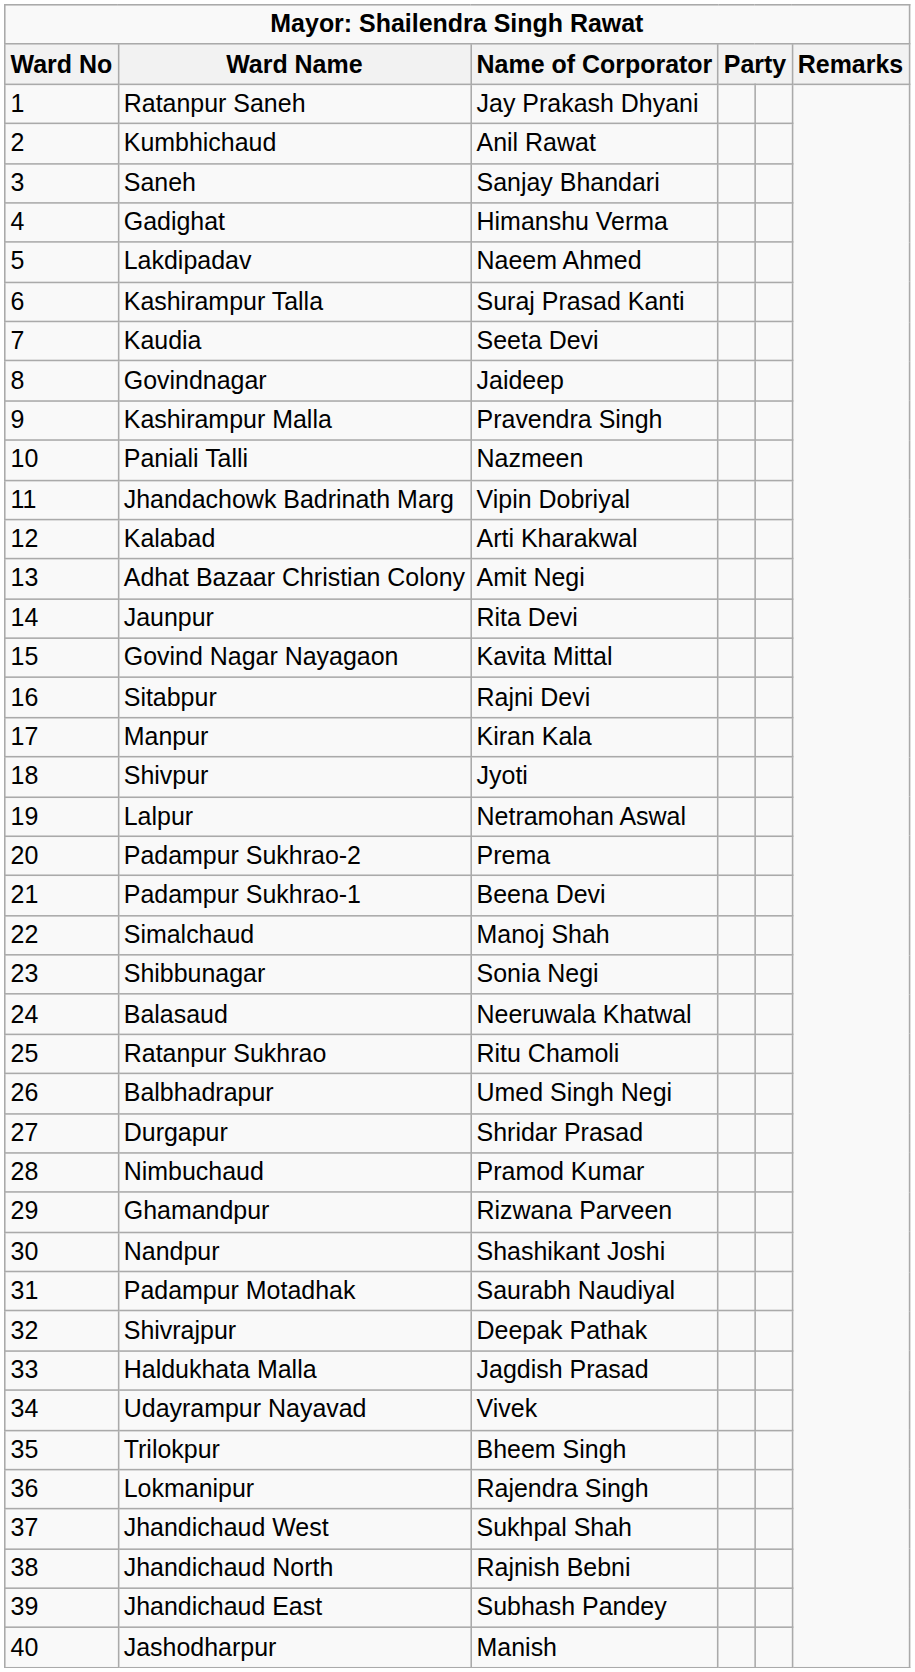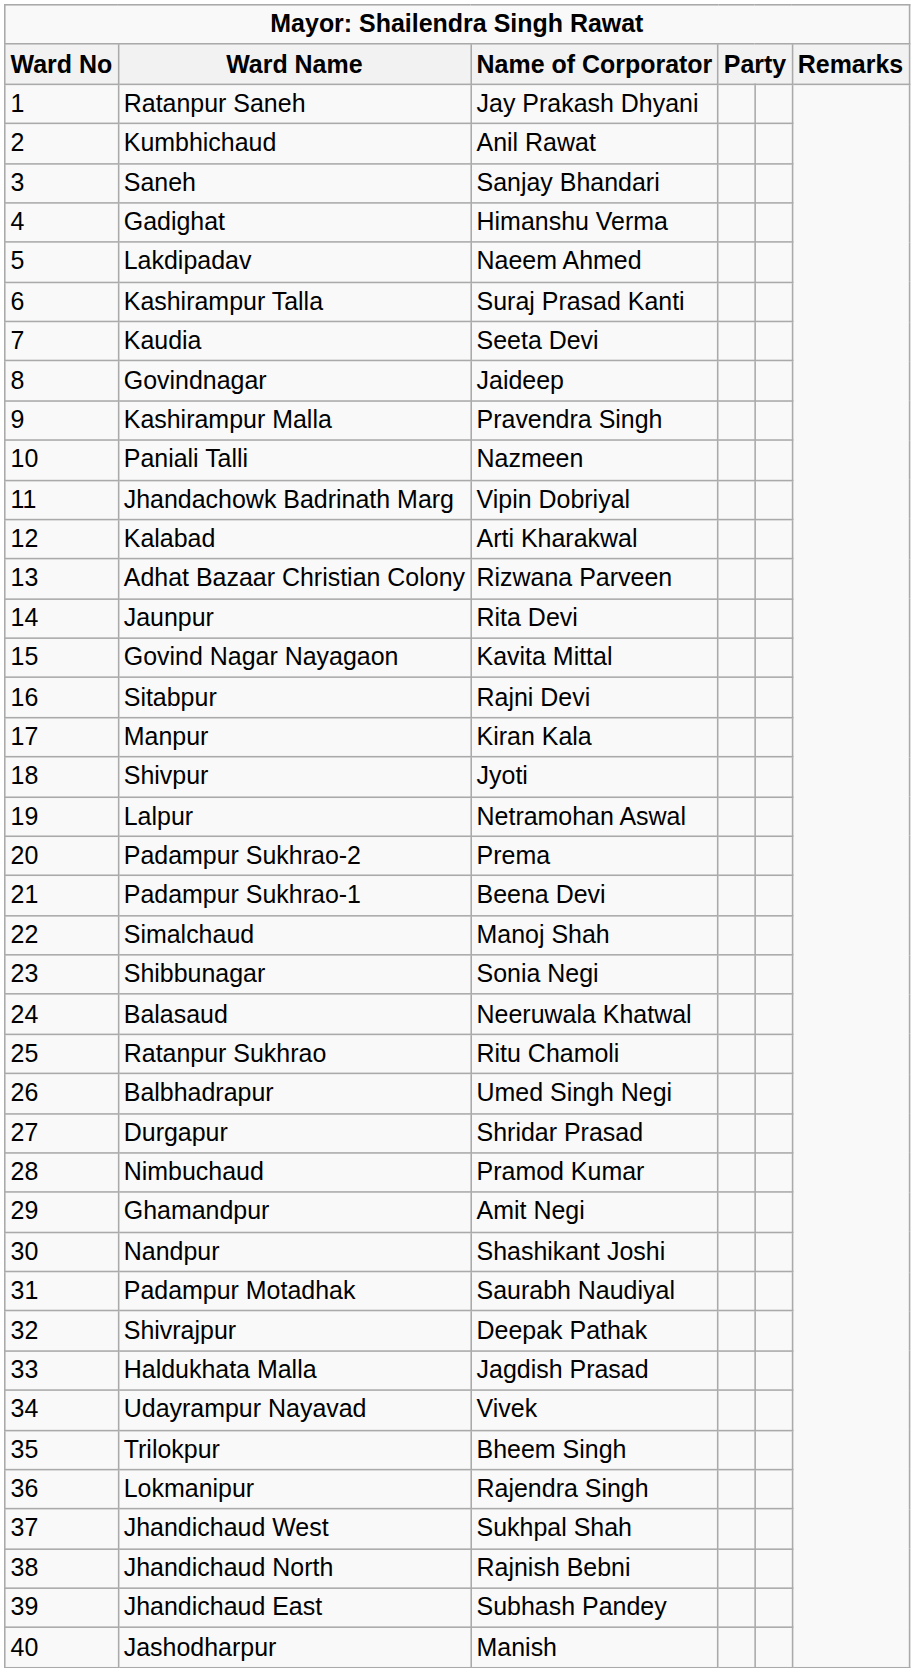(531, 578) Amit Negi -> (574, 578) Rizwana Parveen
(574, 1211) Rizwana Parveen -> (531, 1211) Amit Negi
